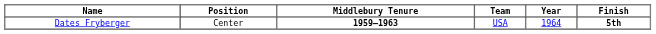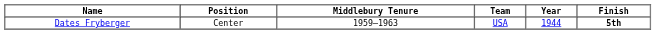(376, 23) bold -> (376, 23) normal
(551, 23) 1964 -> (551, 23) 1944
